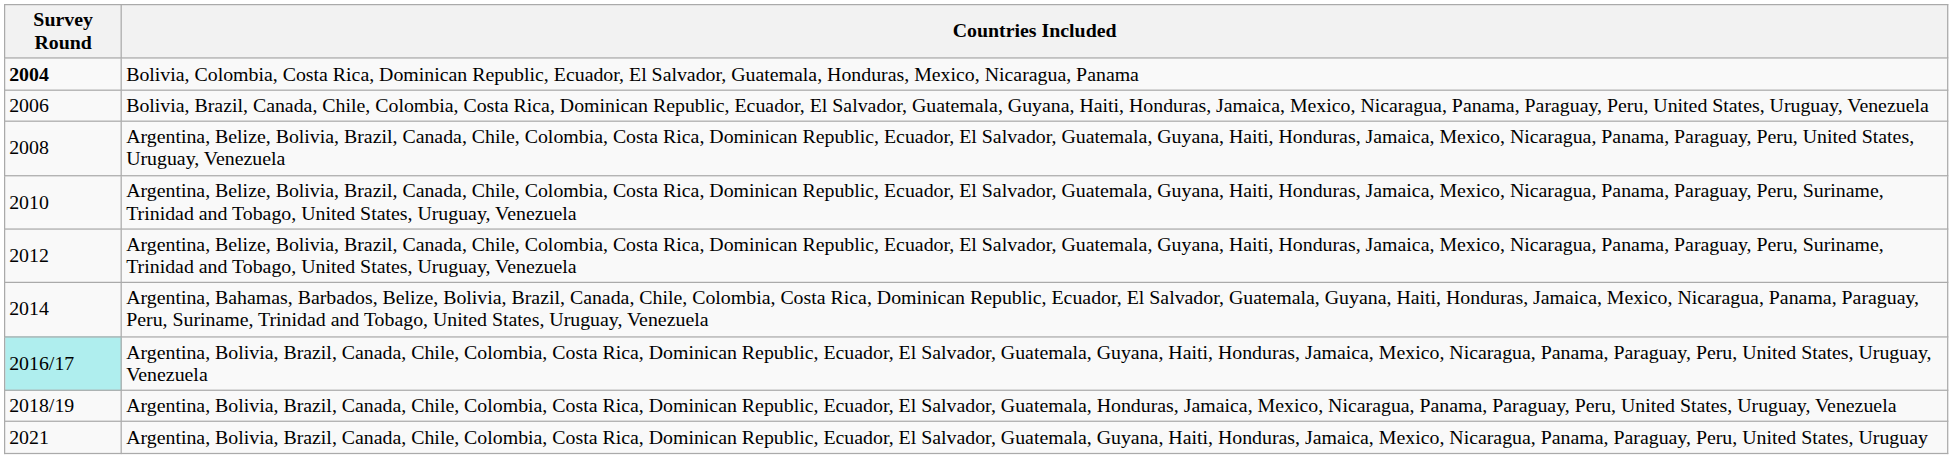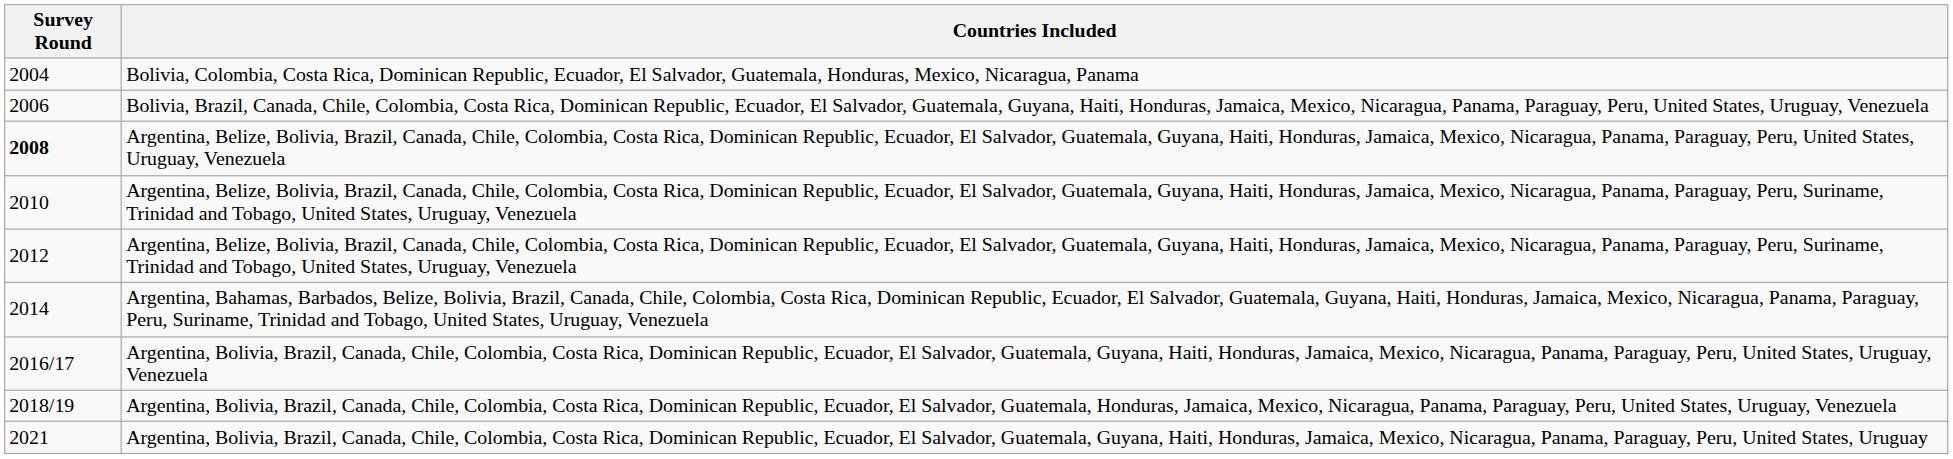(29, 74) bold -> (29, 74) normal
(29, 148) normal -> (29, 148) bold
(42, 363) paleturquoise background -> (42, 363) no background
